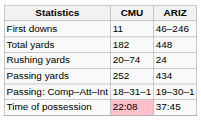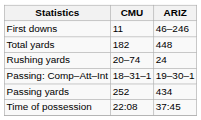rows swapped: (38, 76) <-> (57, 91)
(125, 107) pink background -> (125, 107) no background
